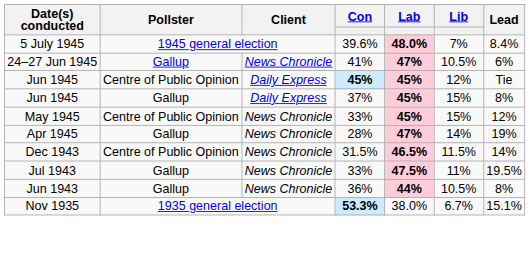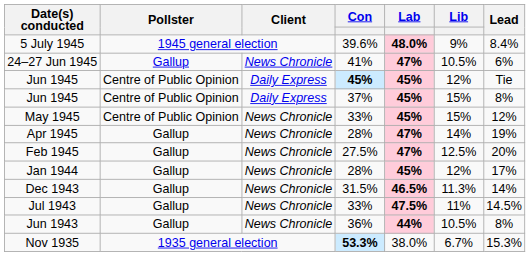(459, 44) 7% -> (459, 44) 9%
(171, 98) Gallup -> (171, 98) Centre of Public Opinion
+ row: (52, 152)
+ row: (52, 170)
(171, 152) Centre of Public Opinion -> (171, 189) Gallup
(459, 152) 11.5% -> (459, 189) 11.3%
(504, 170) 19.5% -> (504, 207) 14.5%
(504, 207) 15.1% -> (504, 243) 15.3%
